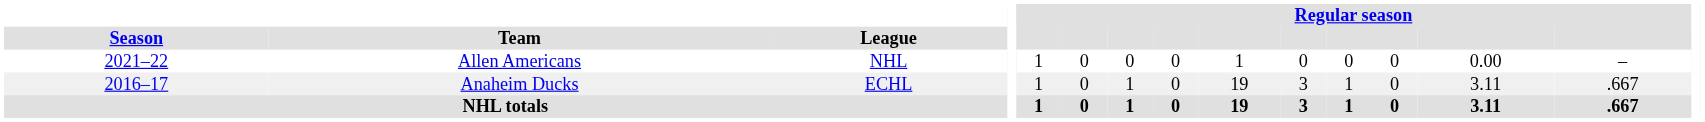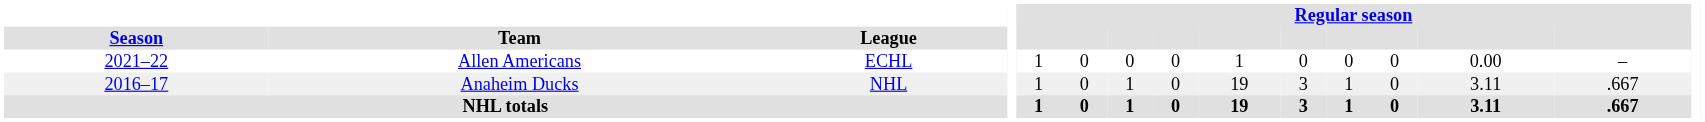(889, 60) NHL -> (889, 60) ECHL
(889, 83) ECHL -> (889, 83) NHL
